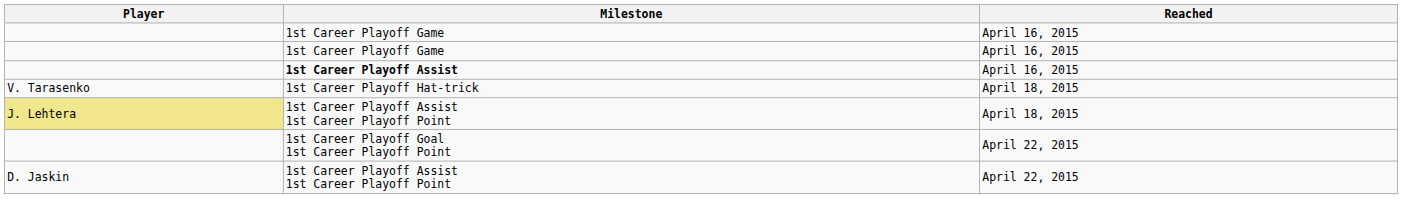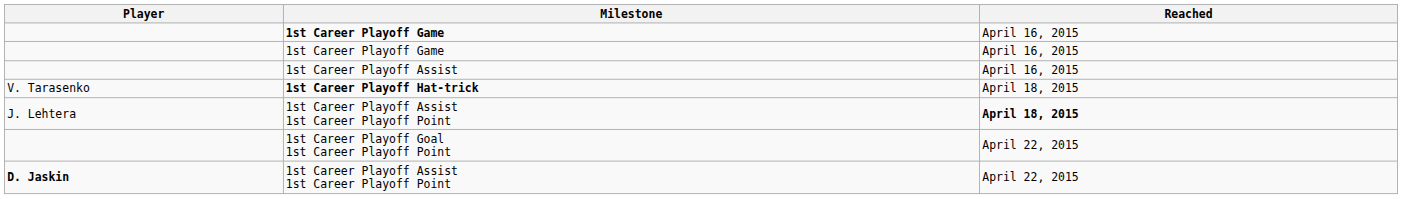(365, 32) normal -> (365, 32) bold
(372, 70) bold -> (372, 70) normal
(382, 88) normal -> (382, 88) bold
(42, 114) khaki background -> (42, 114) no background
(1030, 114) normal -> (1030, 114) bold
(38, 177) normal -> (38, 177) bold
